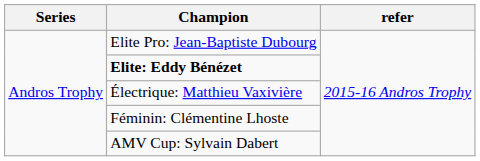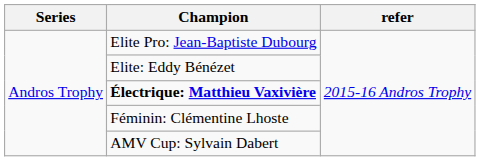(176, 67) bold -> (173, 67) normal
(206, 92) normal -> (213, 92) bold
